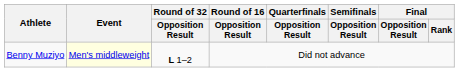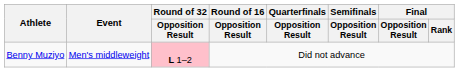(109, 55) lightyellow background -> (109, 55) no background
(180, 60) no background -> (180, 60) pink background
